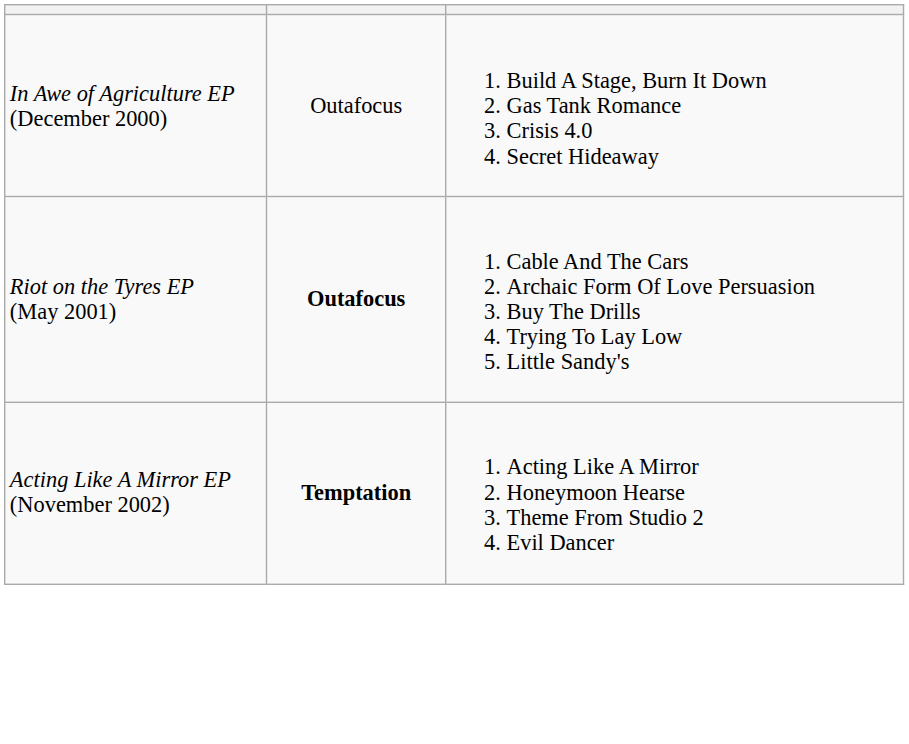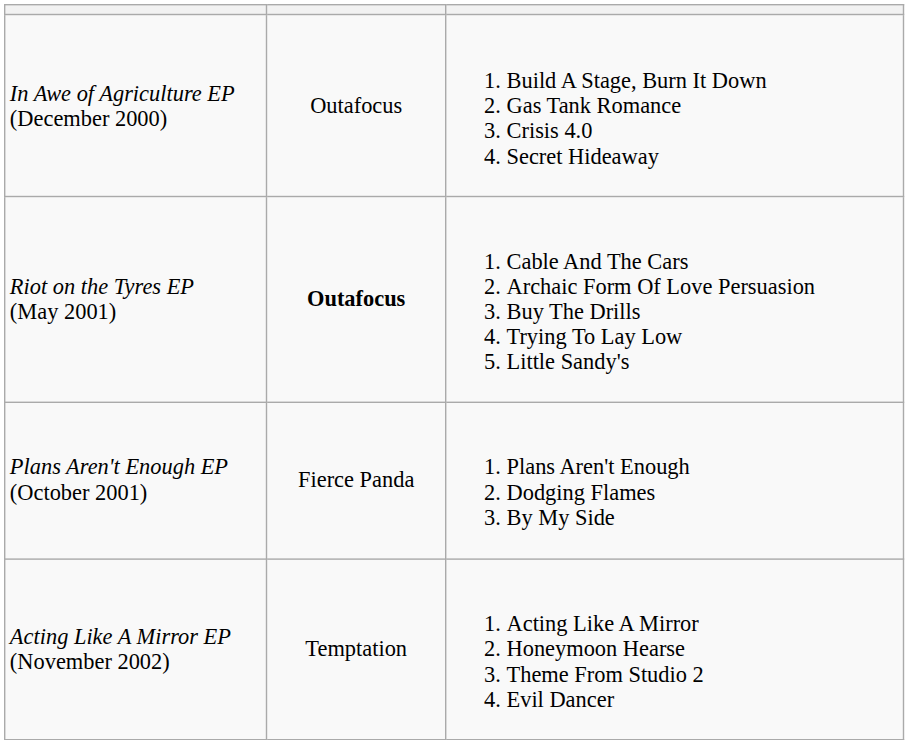+ row: (119, 480)
(356, 492) bold -> (356, 648) normal
